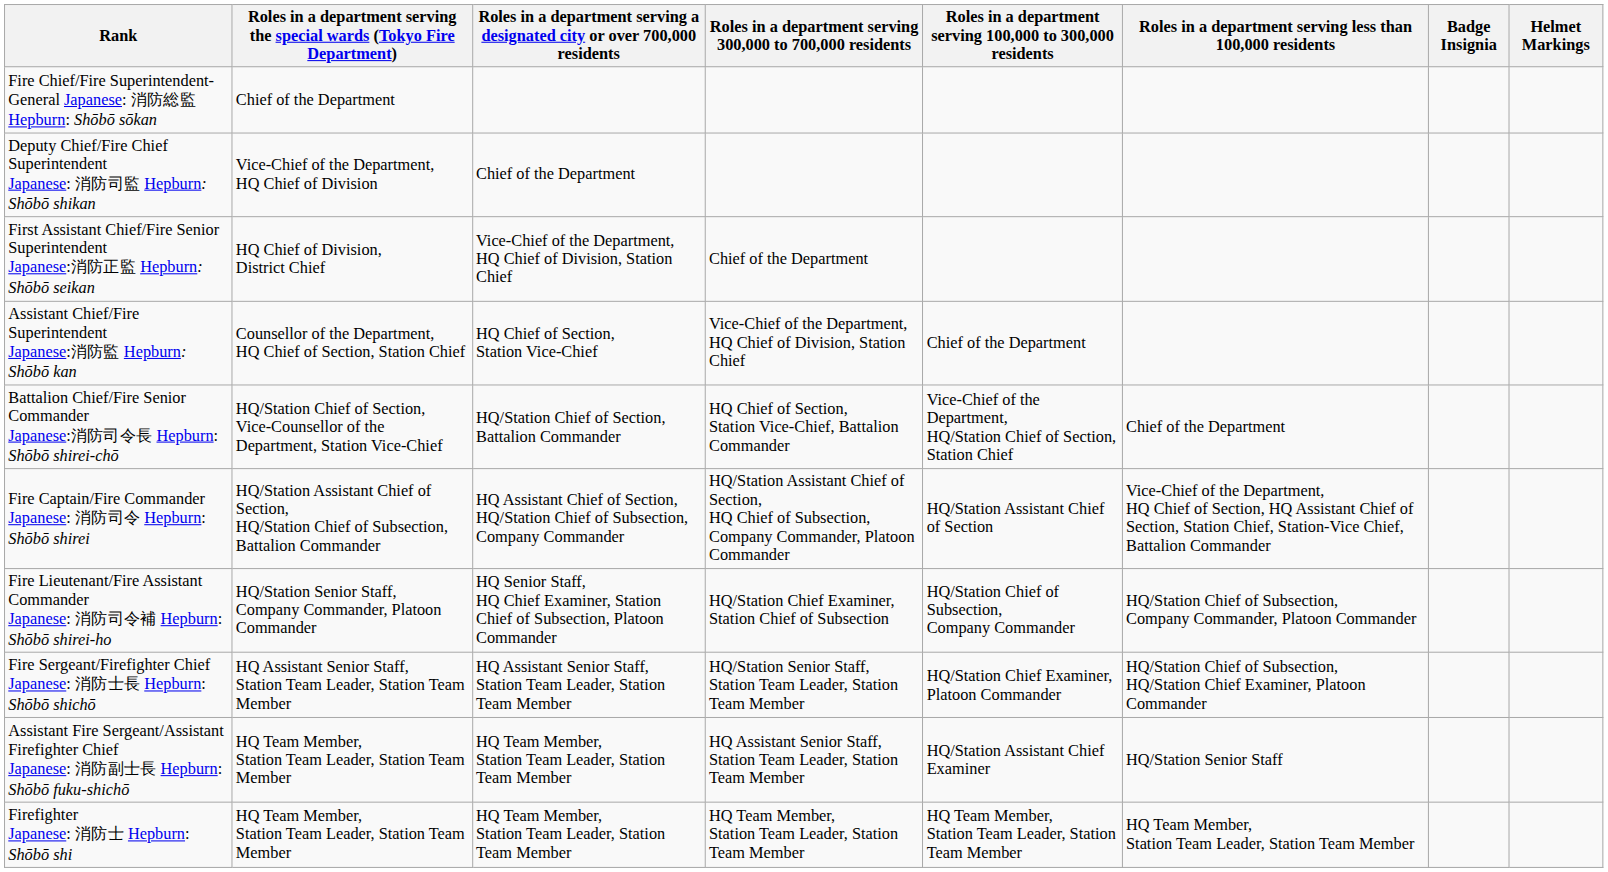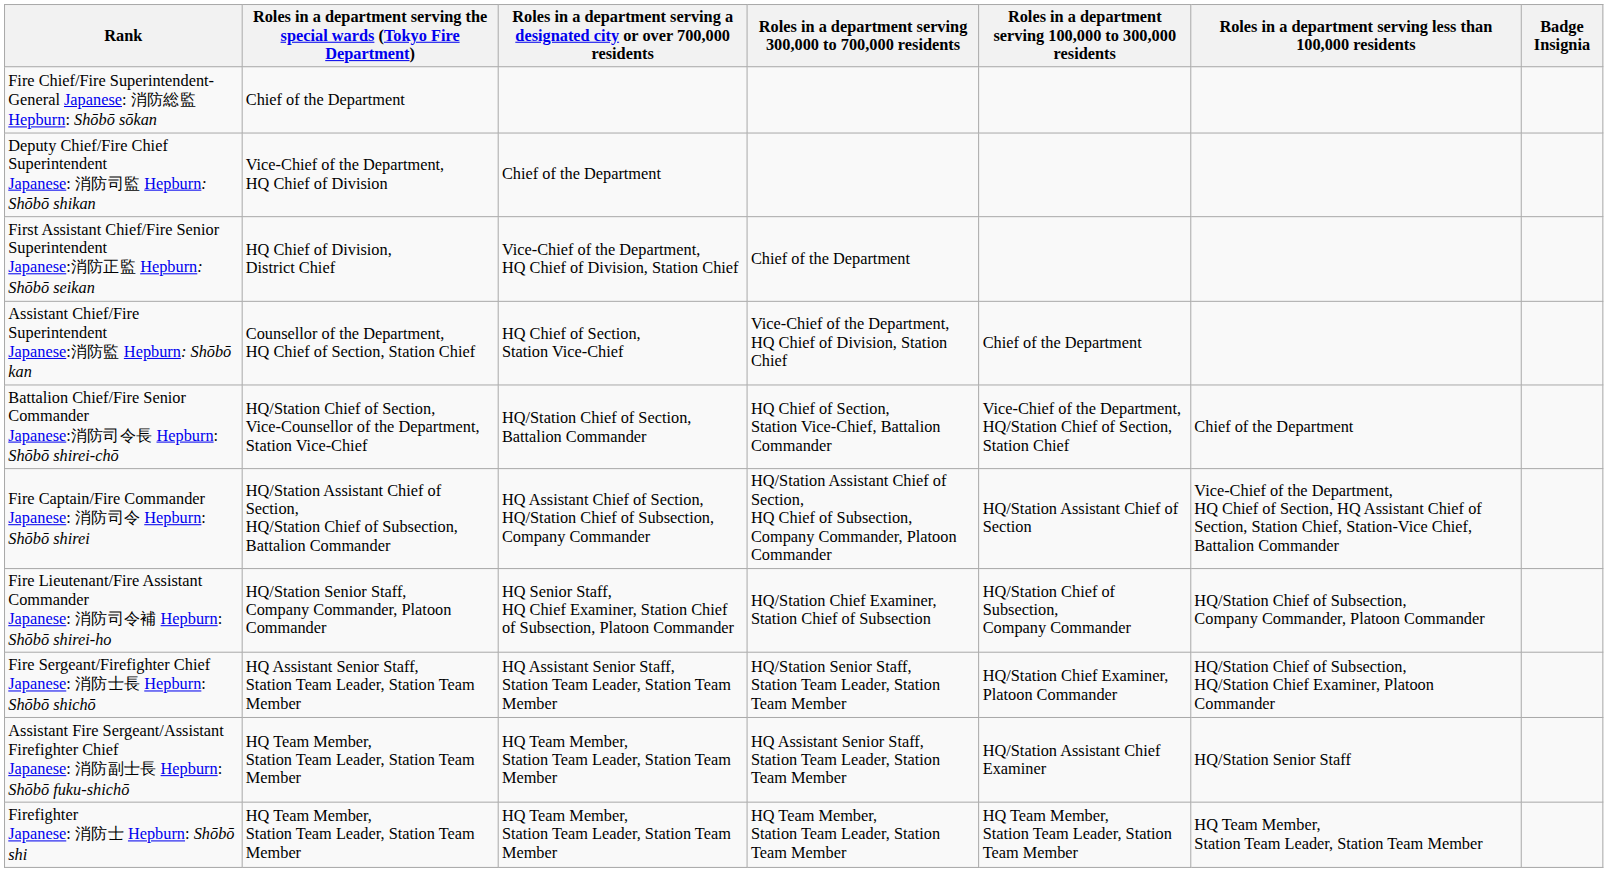- column: (1556, 35)
